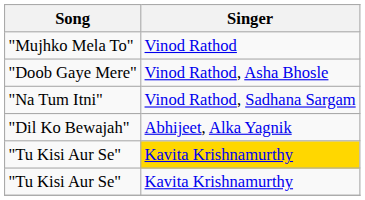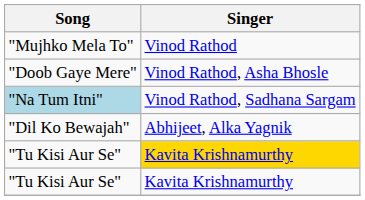(56, 100) no background -> (56, 100) lightblue background
